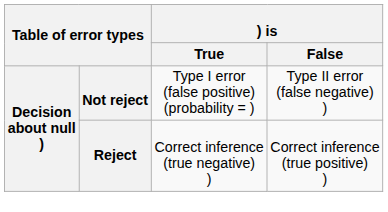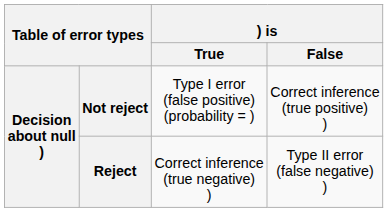(325, 92) Type II error (false negative) ) -> (325, 109) Correct inference (true positive) )
(325, 163) Correct inference (true positive) ) -> (325, 171) Type II error (false negative) )
